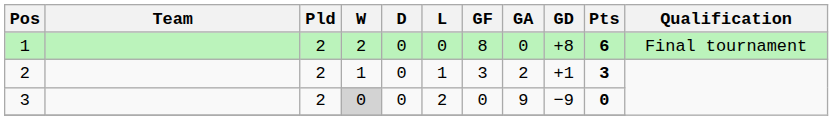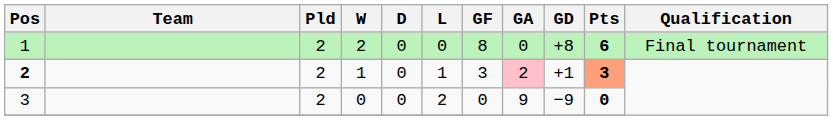(25, 74) normal -> (25, 74) bold
(523, 74) no background -> (523, 74) pink background
(604, 74) no background -> (604, 74) lightsalmon background
(361, 101) lightgrey background -> (361, 101) no background
